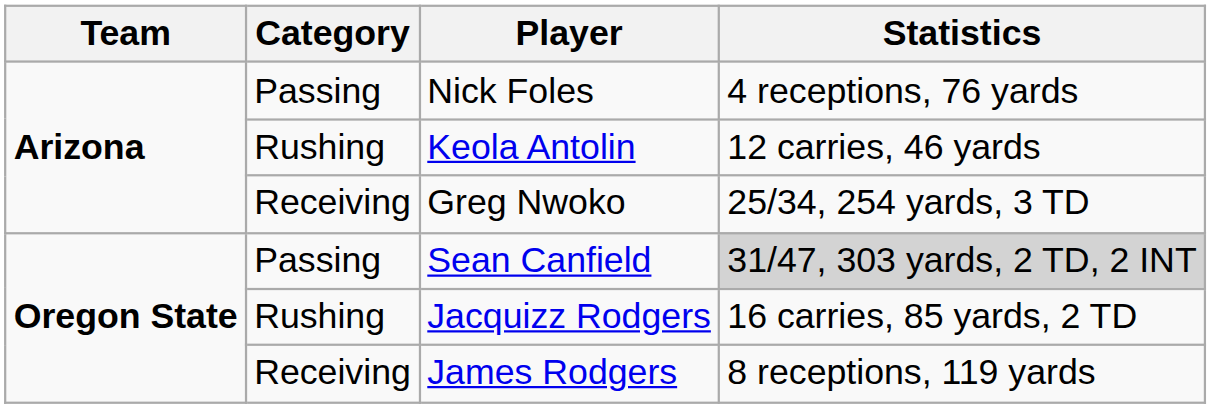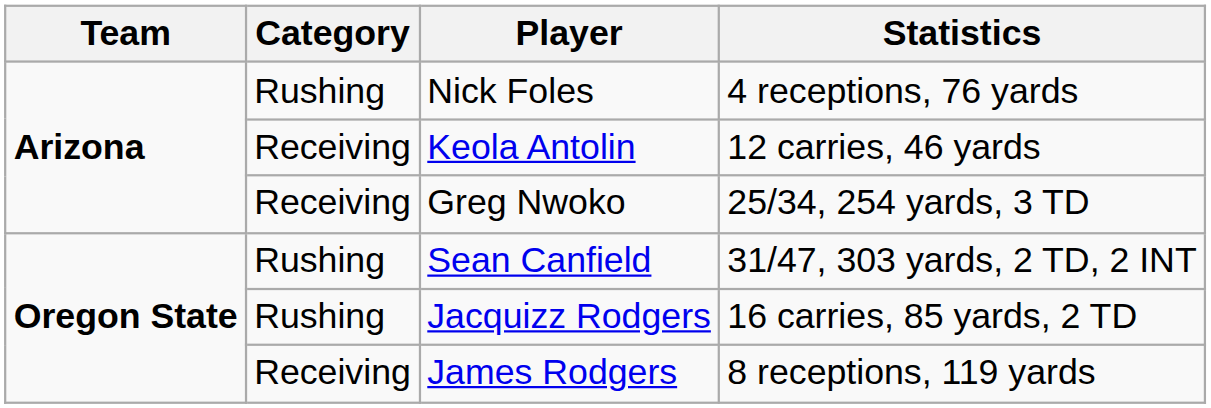(318, 90) Passing -> (320, 90) Rushing
(320, 146) Rushing -> (332, 146) Receiving
(318, 259) Passing -> (320, 259) Rushing
(962, 259) lightgrey background -> (962, 259) no background
